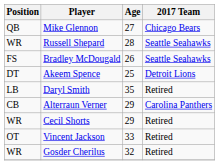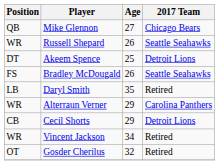(130, 43) 28 -> (130, 43) 26
rows swapped: (72, 74) <-> (82, 59)
(13, 105) CB -> (14, 105) WR
(14, 121) WR -> (13, 121) CB
(159, 121) Retired -> (170, 121) Detroit Lions
(13, 136) OT -> (14, 136) WR
(130, 136) 33 -> (130, 136) 34
(14, 152) WR -> (13, 152) OT
